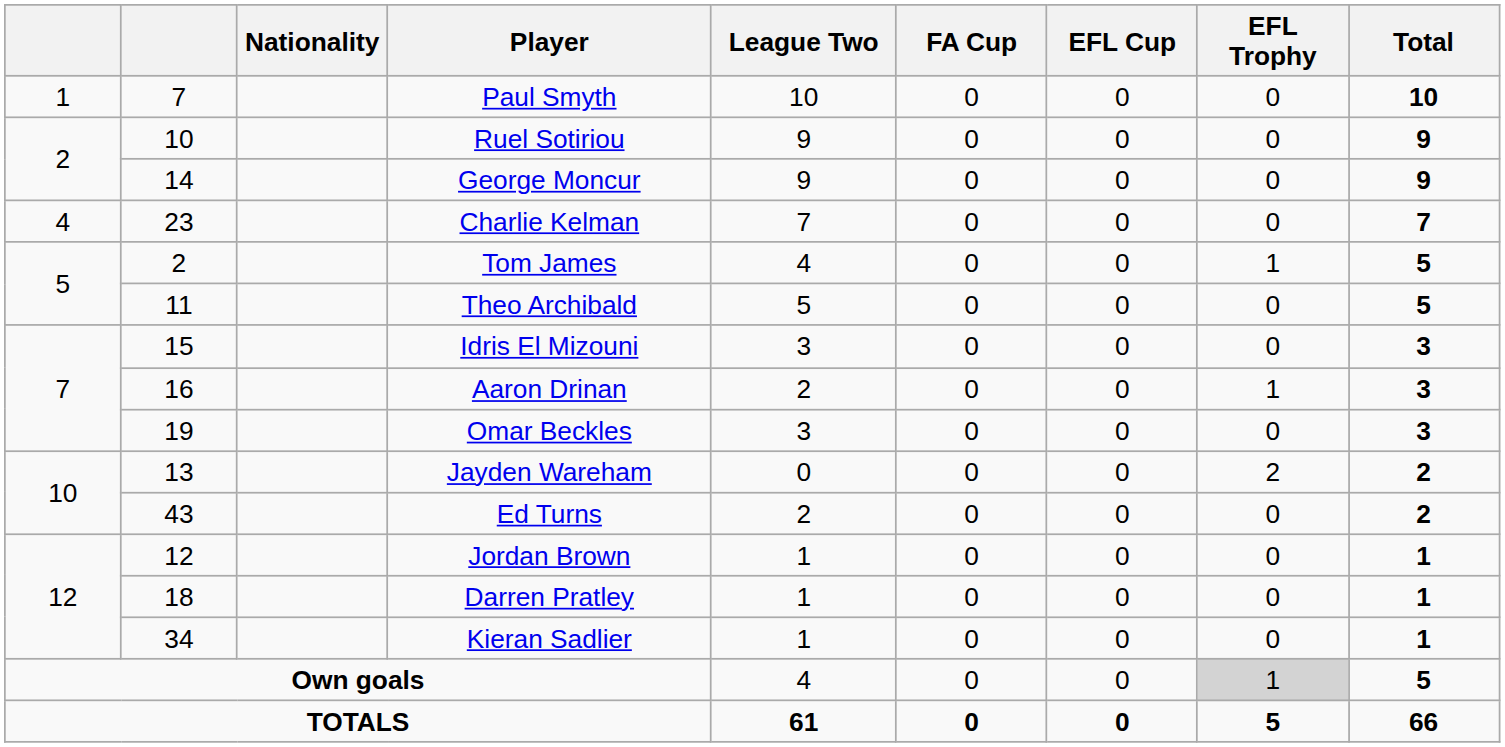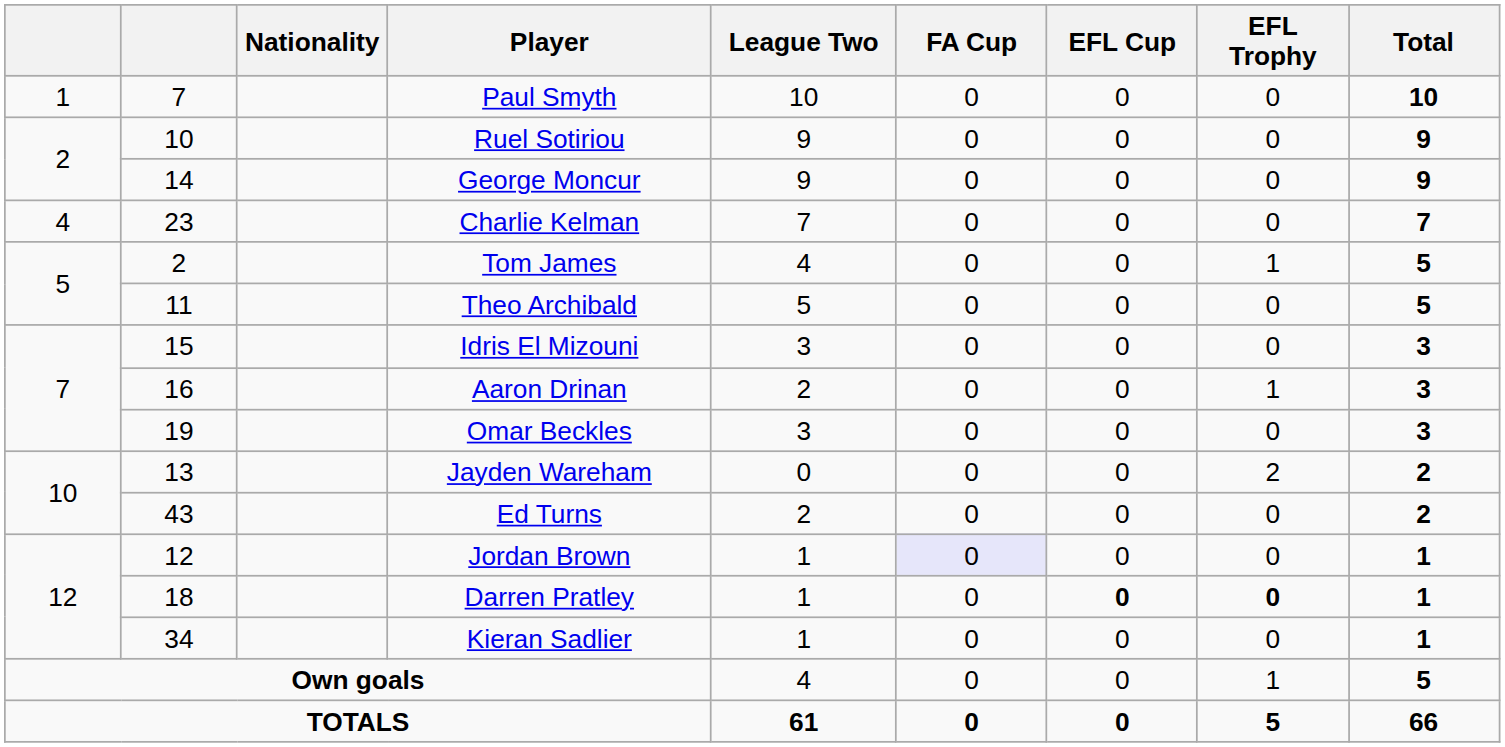(972, 555) no background -> (972, 555) lavender background
(1122, 596) normal -> (1122, 596) bold
(1273, 596) normal -> (1273, 596) bold
(1273, 680) lightgrey background -> (1273, 680) no background
